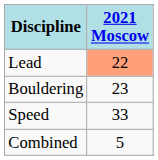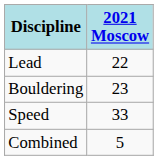(120, 62) lightsalmon background -> (120, 62) no background
